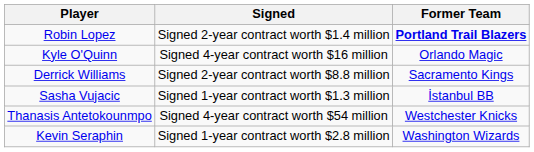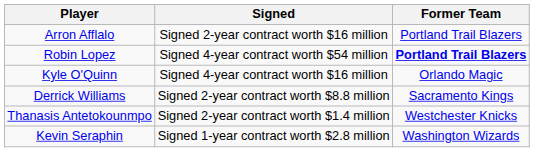+ row: (80, 34)
(274, 34) Signed 2-year contract worth $1.4 million -> (274, 55) Signed 4-year contract worth $54 million
- row: (80, 95)
(274, 116) Signed 4-year contract worth $54 million -> (274, 116) Signed 2-year contract worth $1.4 million
